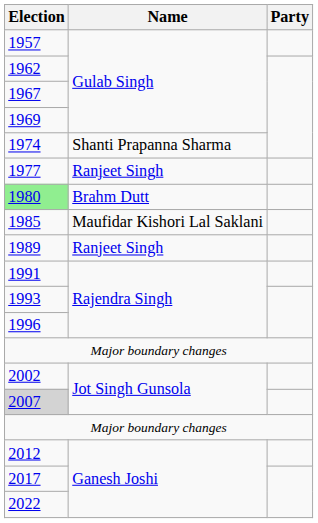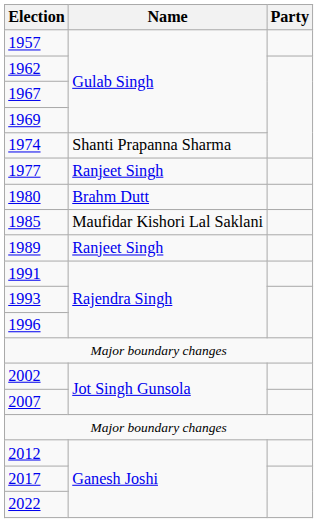(24, 196) lightgreen background -> (24, 196) no background
(24, 401) lightgrey background -> (24, 401) no background
